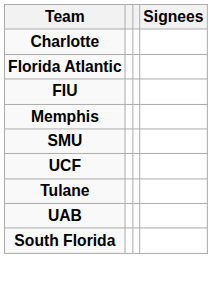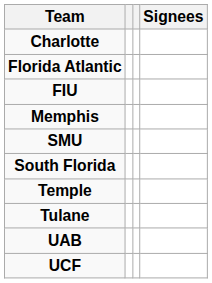rows swapped: (65, 240) <-> (65, 166)
+ row: (65, 191)
